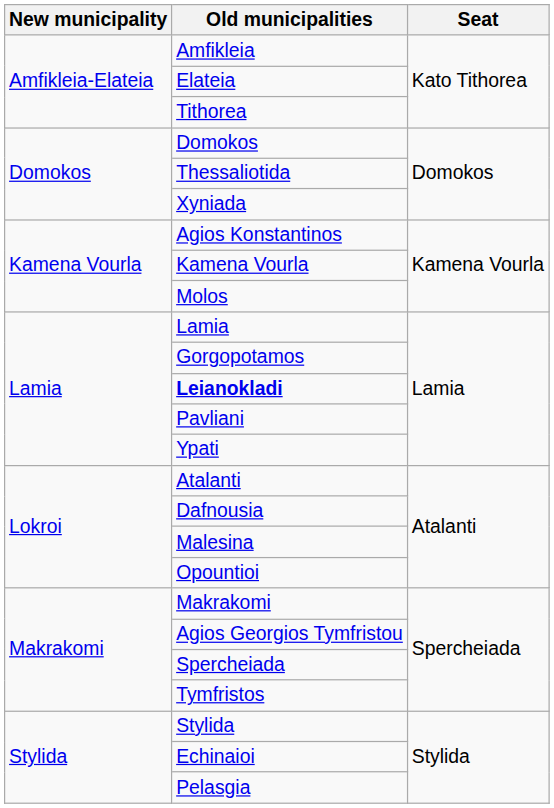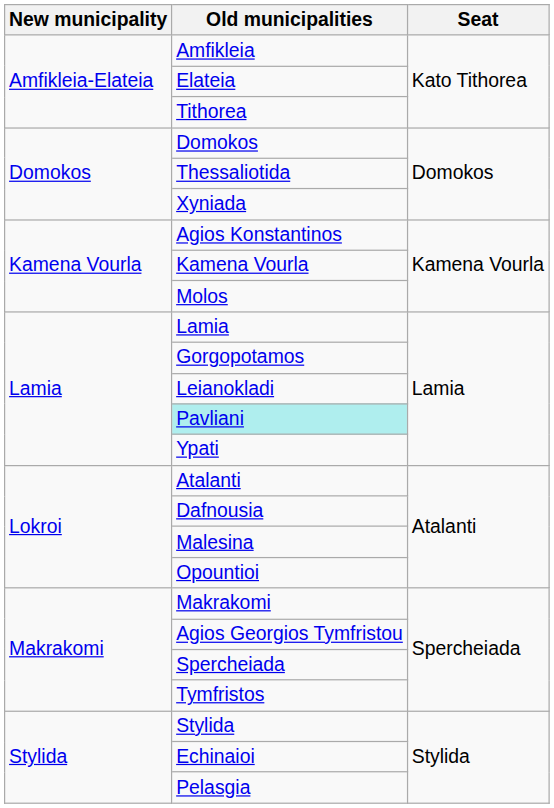(229, 388) bold -> (225, 388) normal
(210, 419) no background -> (210, 419) paleturquoise background
